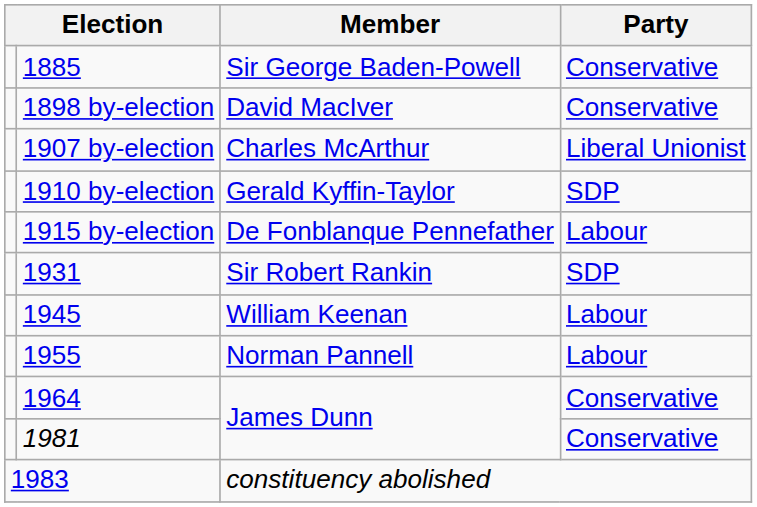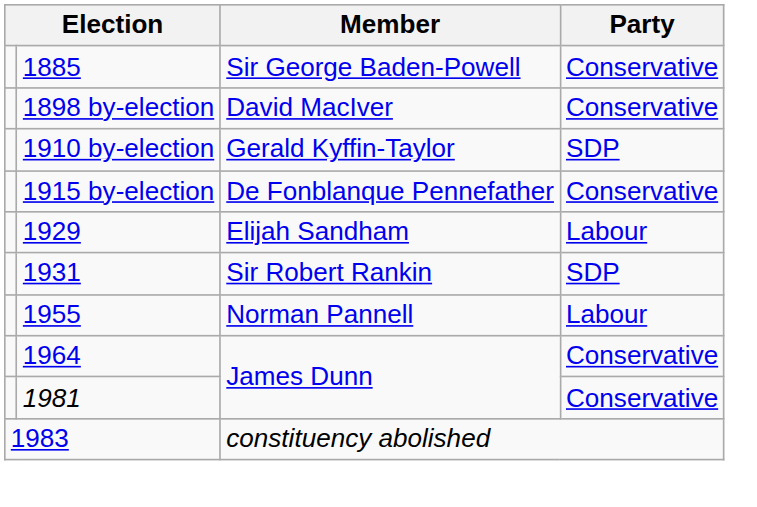- row: (119, 149)
(607, 231) Labour -> (642, 190) Conservative
+ row: (52, 231)
- row: (52, 314)
